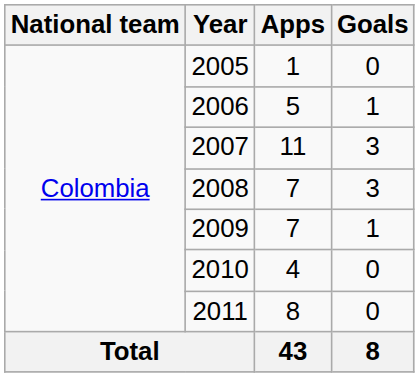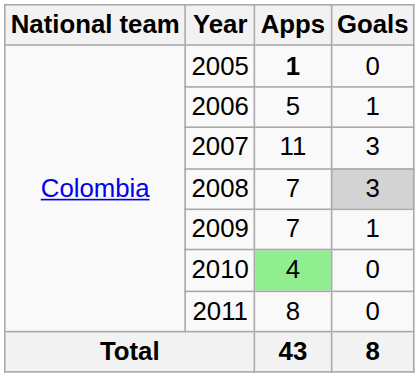(293, 65) normal -> (293, 65) bold
(373, 188) no background -> (373, 188) lightgrey background
(293, 270) no background -> (293, 270) lightgreen background
